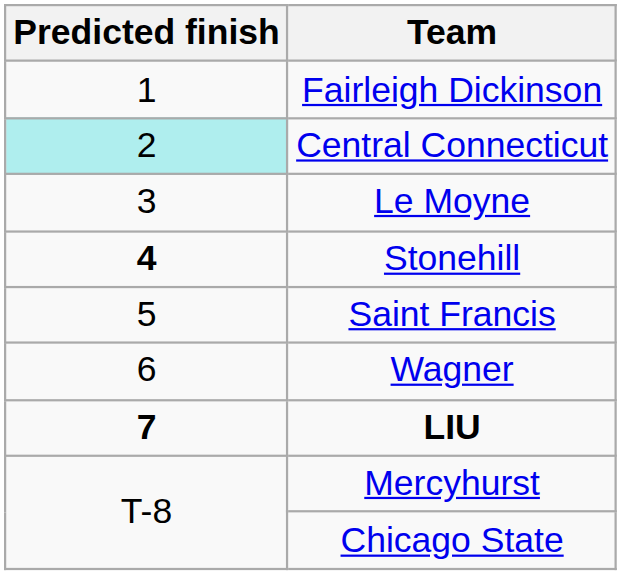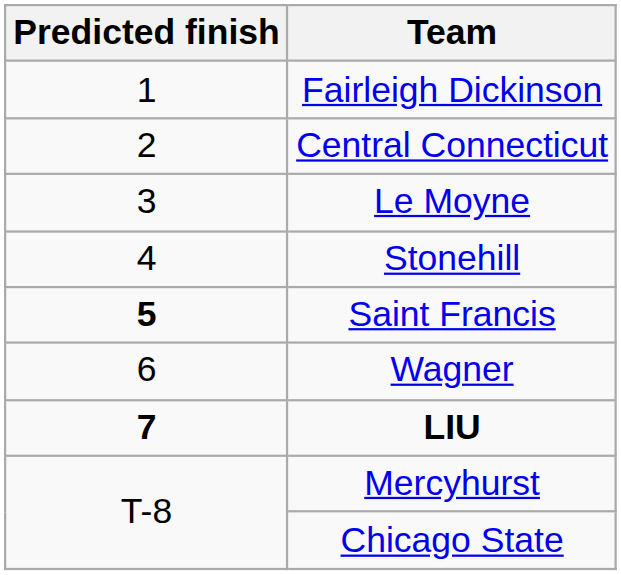(147, 145) paleturquoise background -> (147, 145) no background
(147, 257) bold -> (147, 257) normal
(147, 314) normal -> (147, 314) bold
